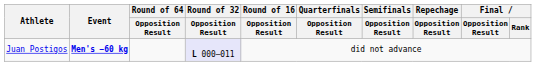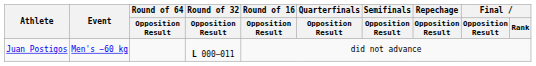(100, 50) bold -> (100, 50) normal
(213, 54) lavender background -> (213, 54) no background
